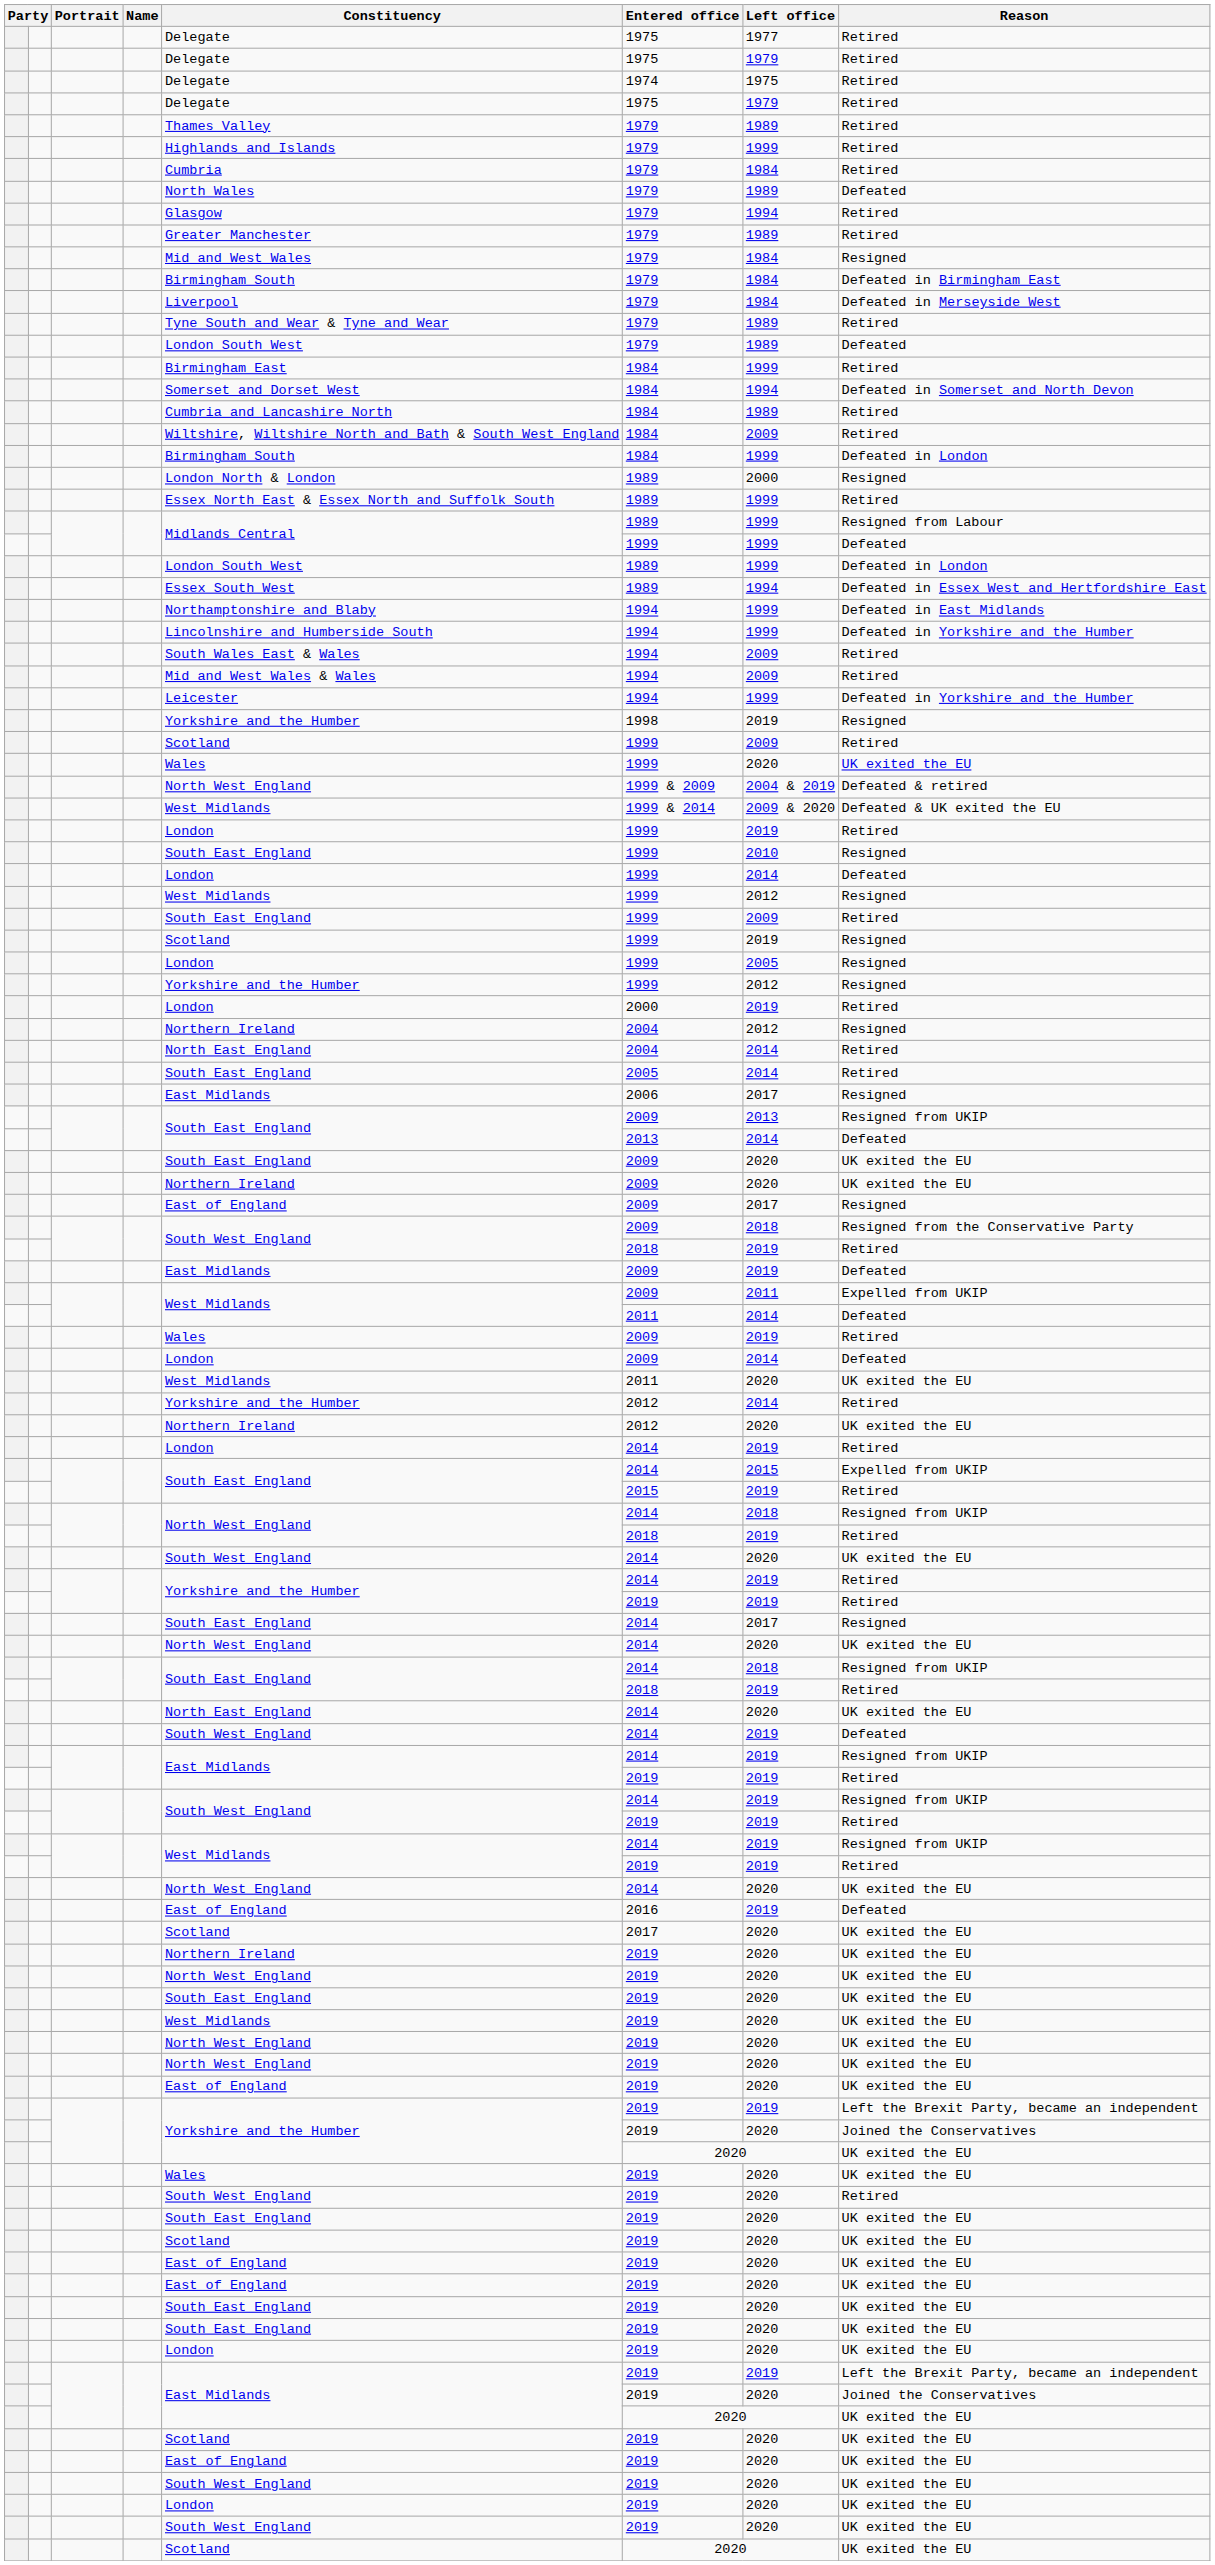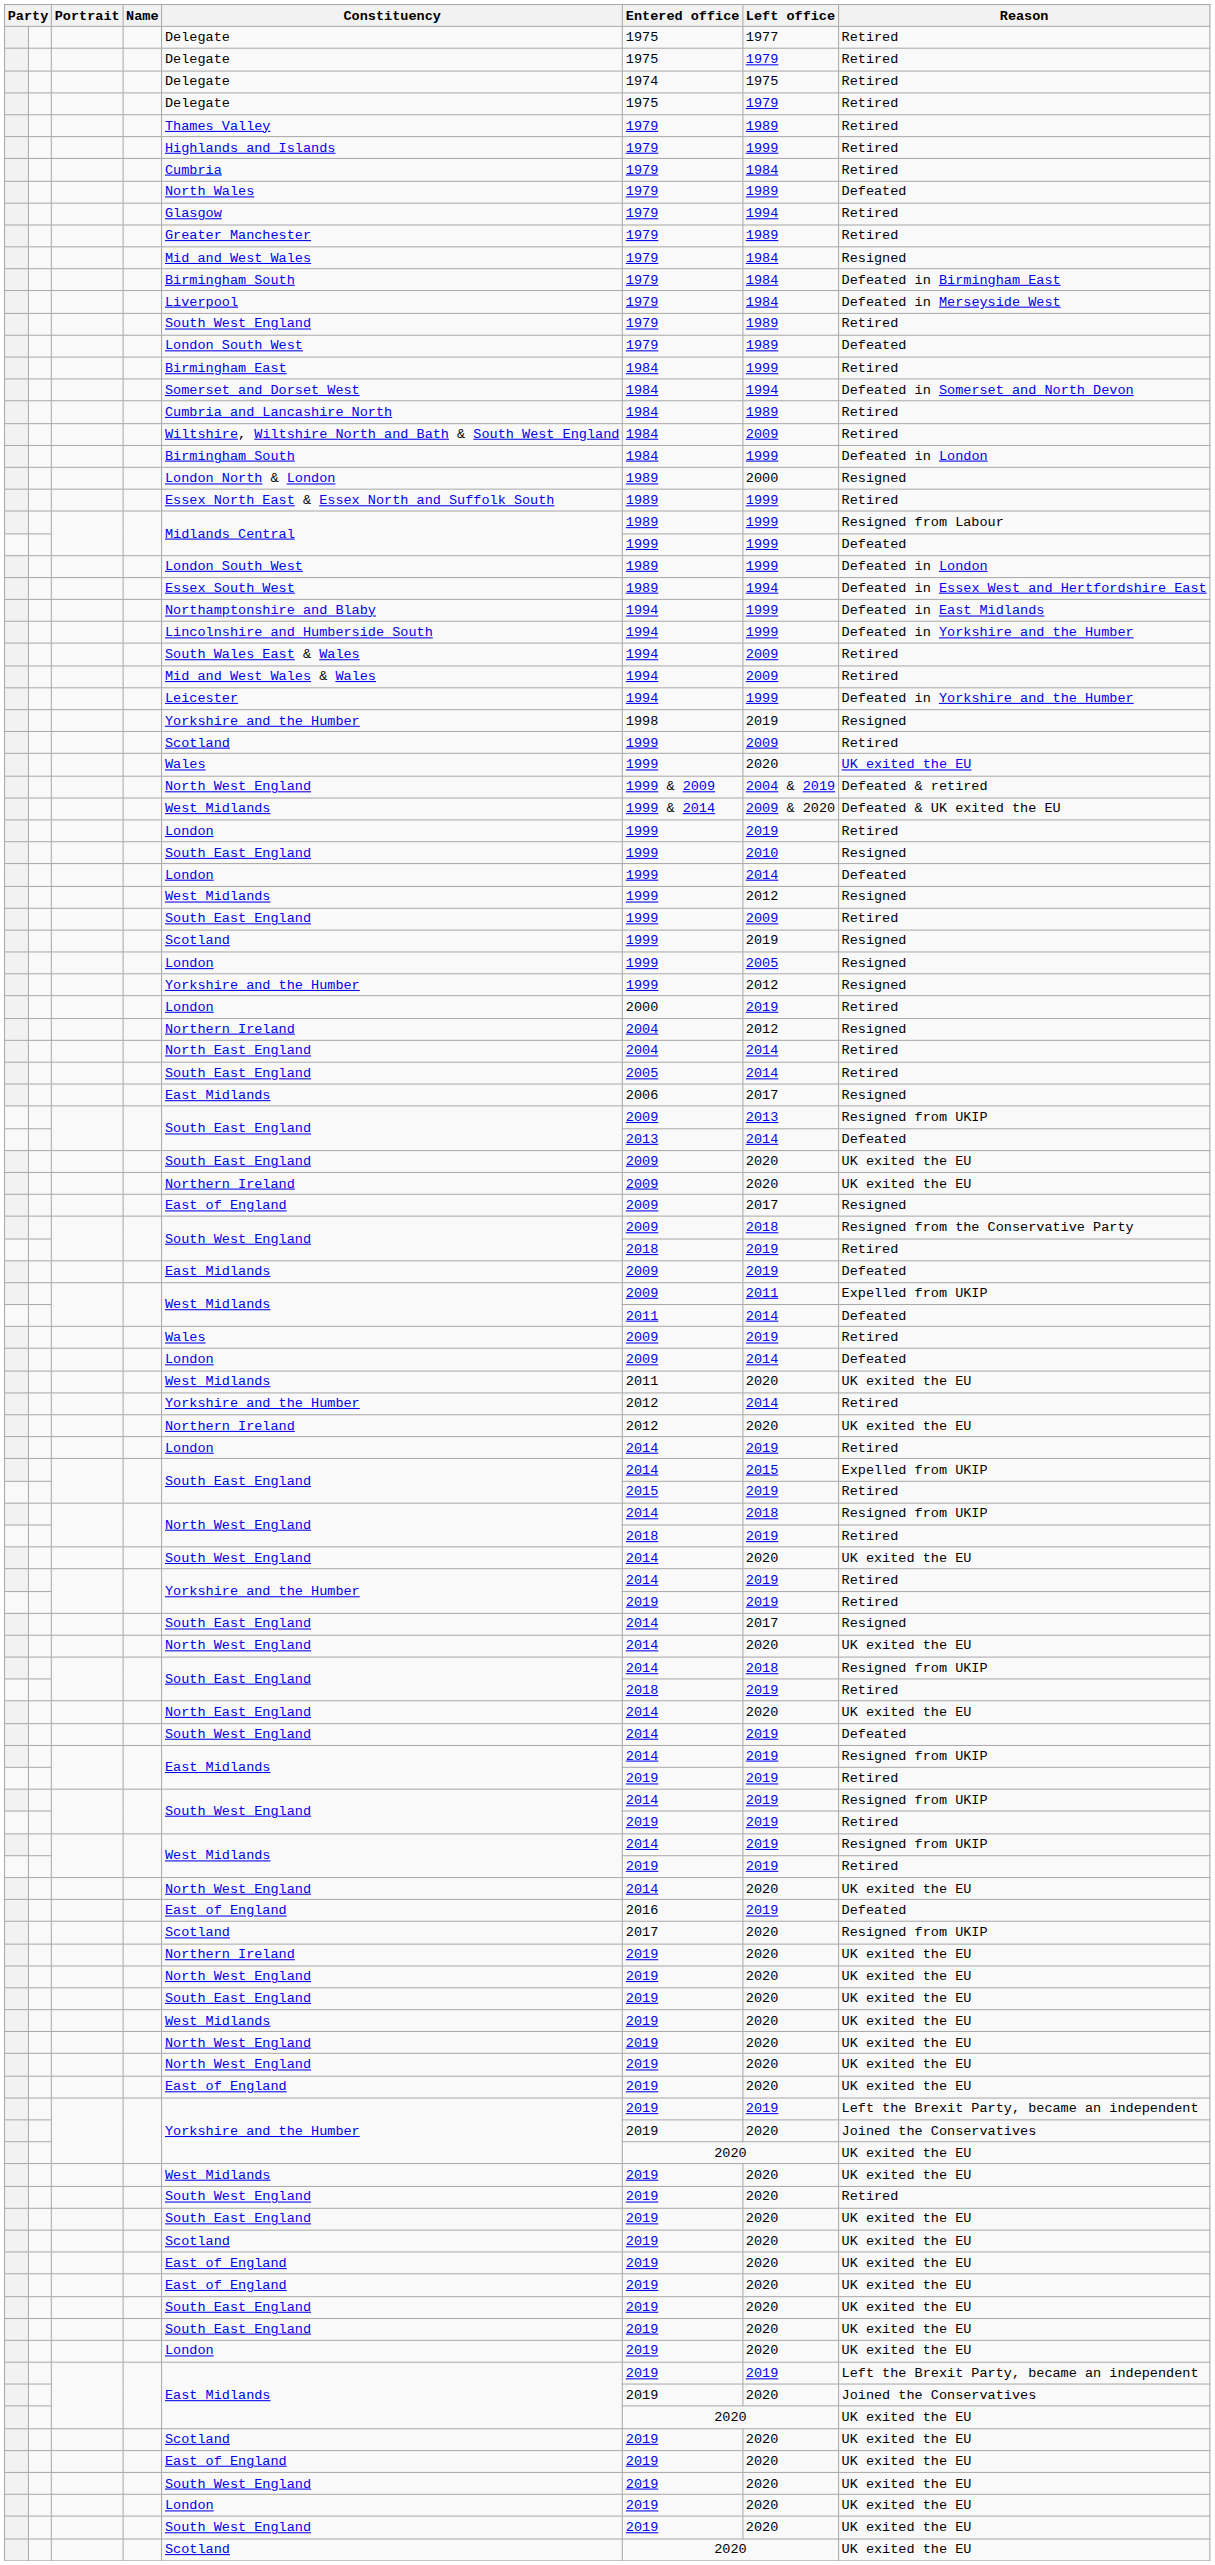(307, 324) Tyne South and Wear & Tyne and Wear -> (238, 324) South West England
(906, 1933) UK exited the EU -> (915, 1933) Resigned from UKIP
(185, 2175) Wales -> (218, 2175) West Midlands
